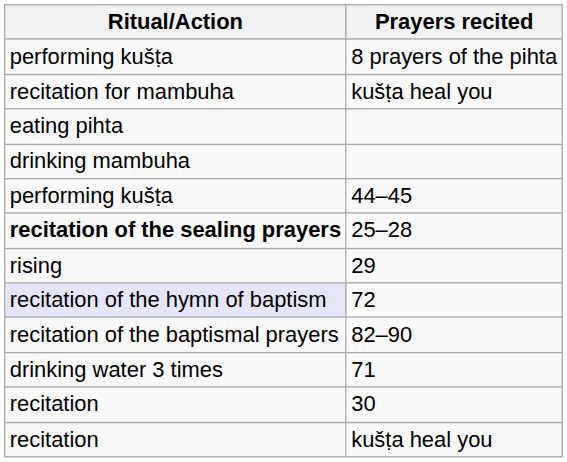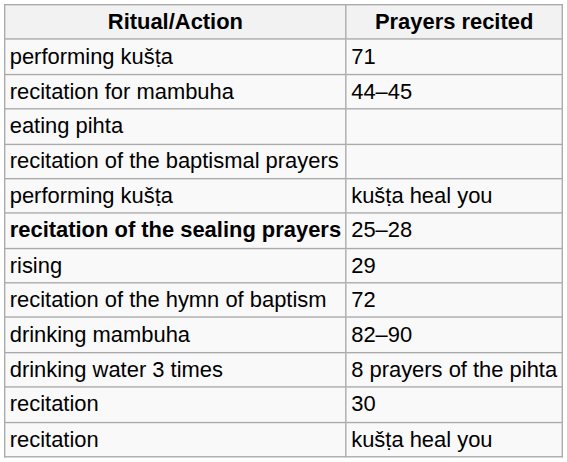(454, 56) 8 prayers of the pihta -> (363, 56) 71
(422, 91) kušṭa heal you -> (382, 91) 44–45
(100, 160) drinking mambuha -> (174, 160) recitation of the baptismal prayers
(382, 195) 44–45 -> (422, 195) kušṭa heal you
(168, 299) lavender background -> (168, 299) no background
(174, 334) recitation of the baptismal prayers -> (100, 334) drinking mambuha
(363, 369) 71 -> (454, 369) 8 prayers of the pihta
